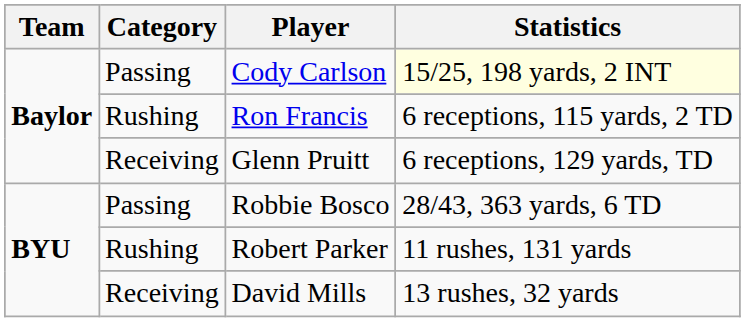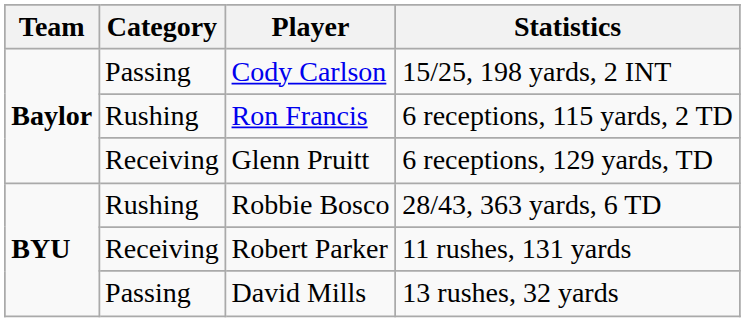(537, 71) lightyellow background -> (537, 71) no background
(148, 204) Passing -> (152, 204) Rushing
(152, 248) Rushing -> (162, 248) Receiving
(162, 293) Receiving -> (148, 293) Passing
